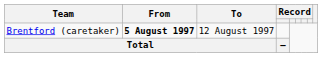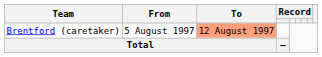(159, 31) bold -> (159, 31) normal
(236, 31) no background -> (236, 31) lightsalmon background
